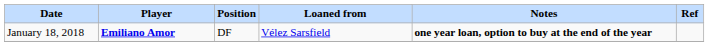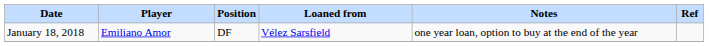(138, 32) bold -> (136, 32) normal
(533, 32) bold -> (526, 32) normal
